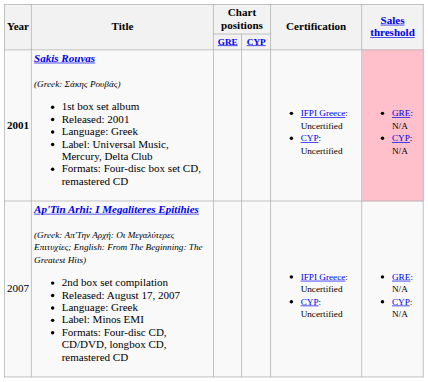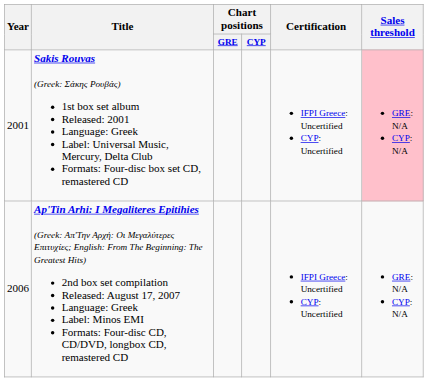(18, 125) bold -> (18, 125) normal
(18, 289) 2007 -> (18, 289) 2006
